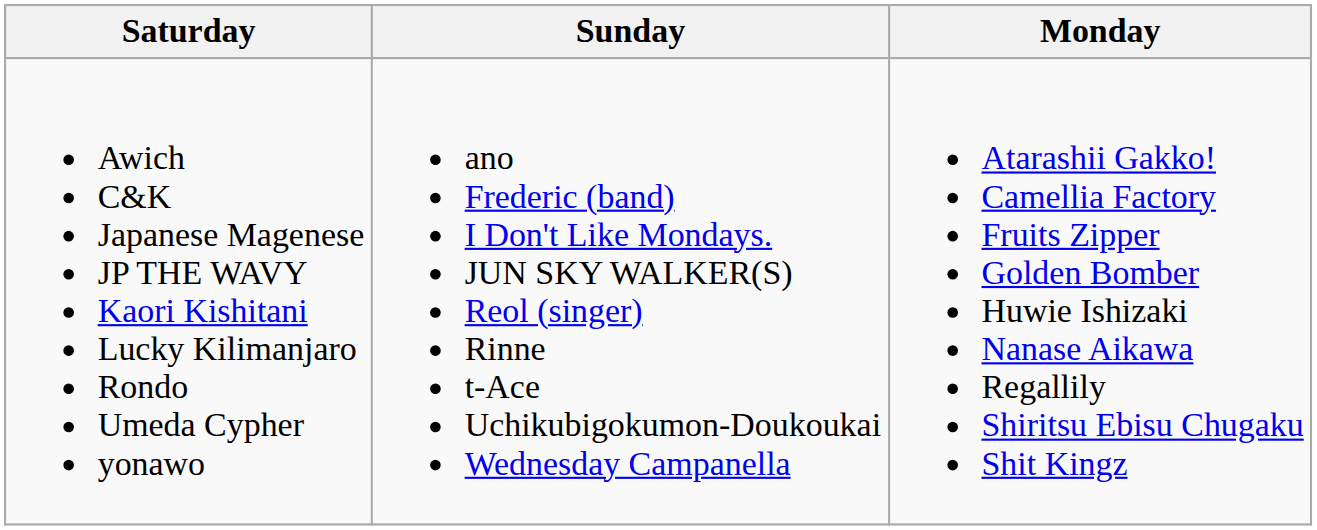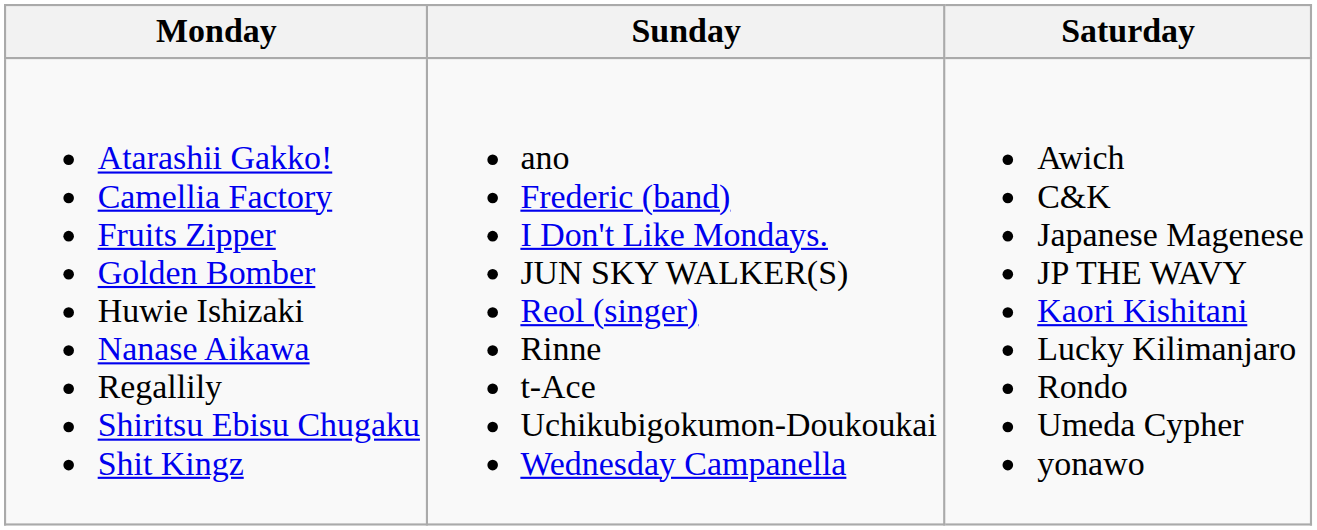columns swapped: (189, 31) <-> (1100, 31)
